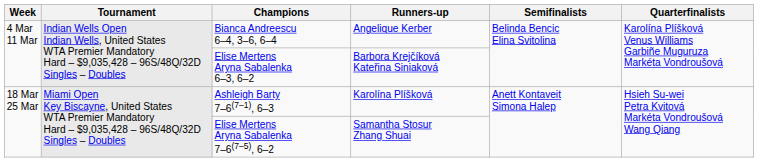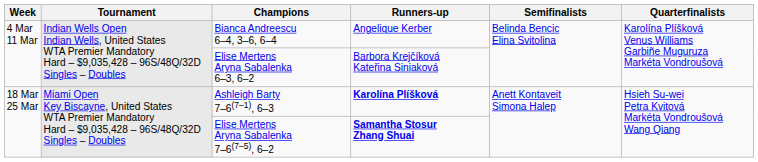(393, 95) normal -> (396, 95) bold
(393, 130) normal -> (395, 130) bold
